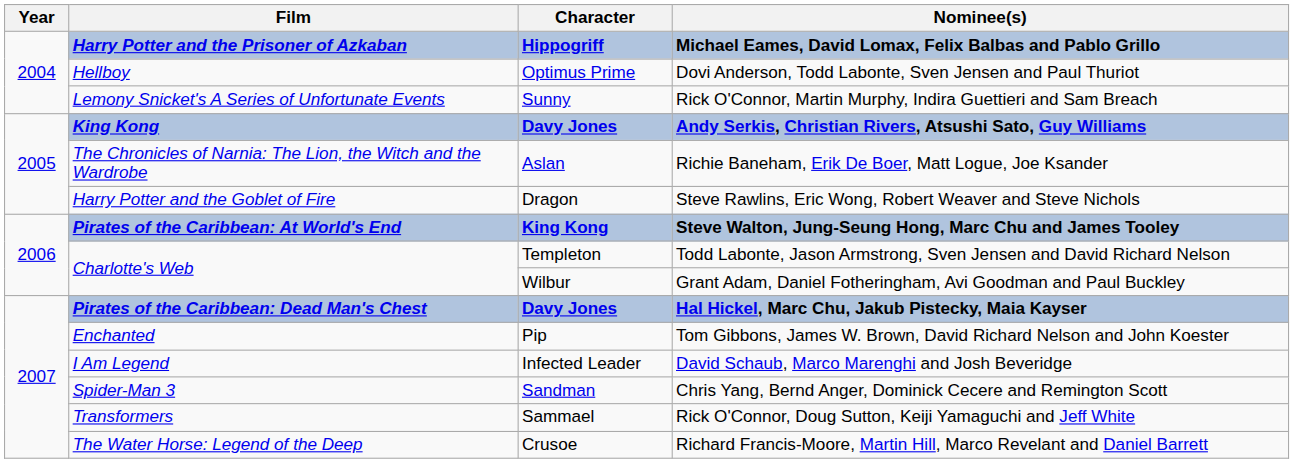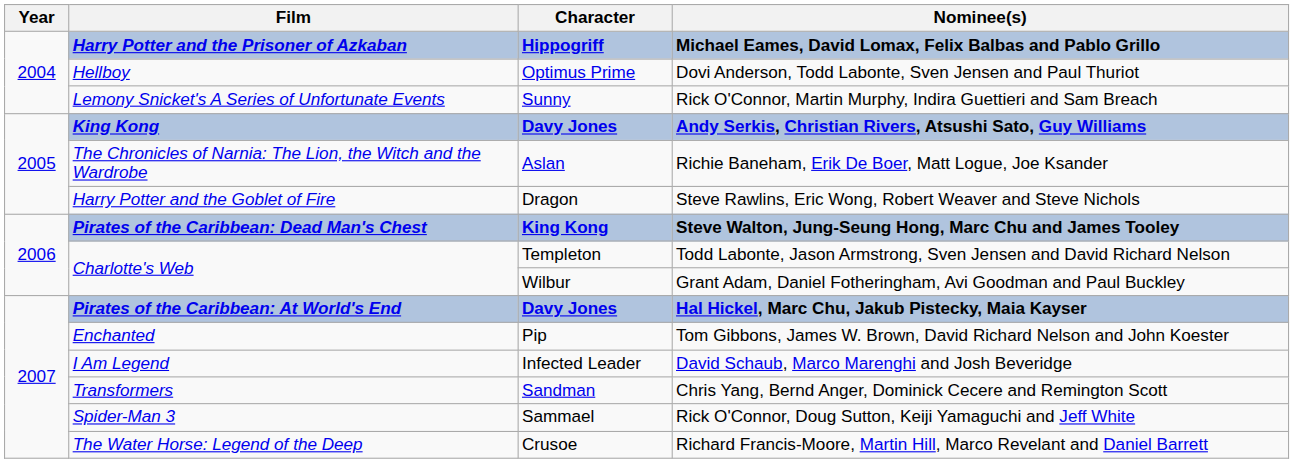(237, 227) Pirates of the Caribbean: At World's End -> (250, 227) Pirates of the Caribbean: Dead Man's Chest
(250, 308) Pirates of the Caribbean: Dead Man's Chest -> (237, 308) Pirates of the Caribbean: At World's End
(124, 390) Spider-Man 3 -> (123, 390) Transformers
(123, 417) Transformers -> (124, 417) Spider-Man 3
